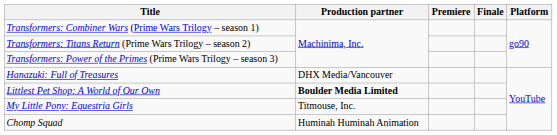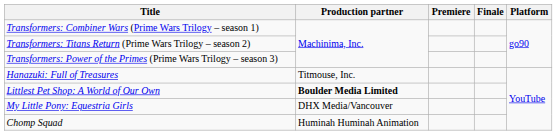(345, 75) DHX Media/Vancouver -> (327, 75) Titmouse, Inc.
(327, 106) Titmouse, Inc. -> (345, 106) DHX Media/Vancouver
